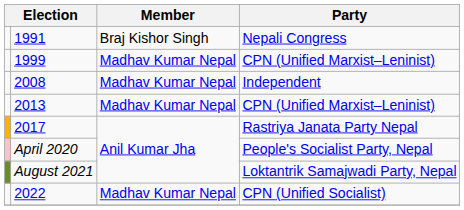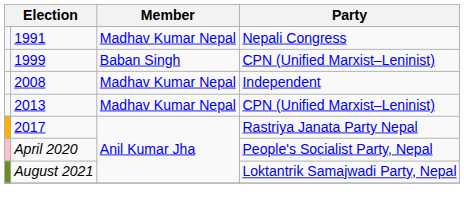(154, 37) Braj Kishor Singh -> (168, 37) Madhav Kumar Nepal
(168, 60) Madhav Kumar Nepal -> (140, 60) Baban Singh
- row: (30, 194)
